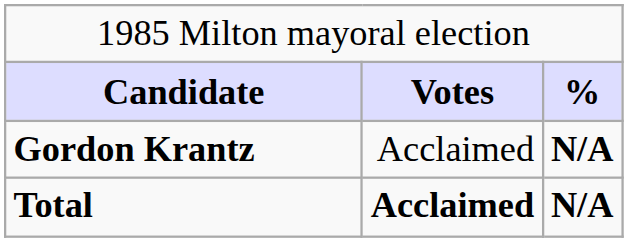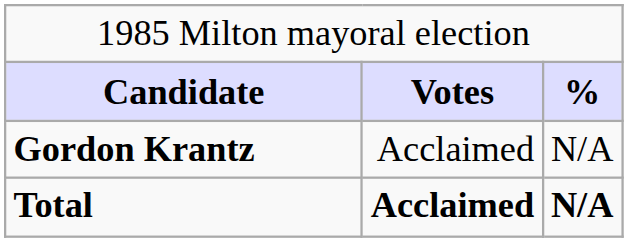(582, 148) bold -> (582, 148) normal
